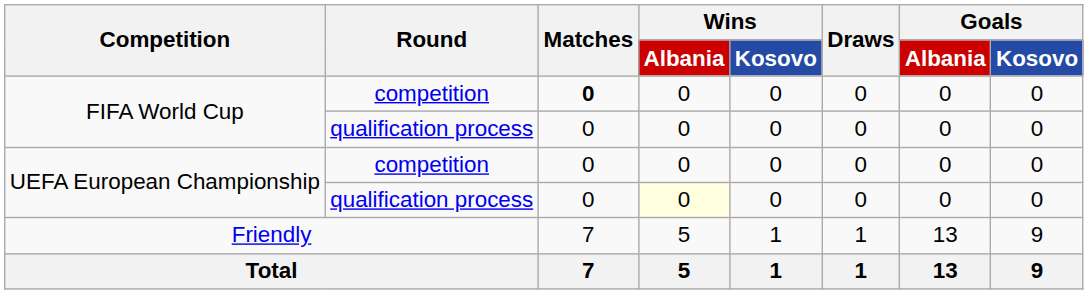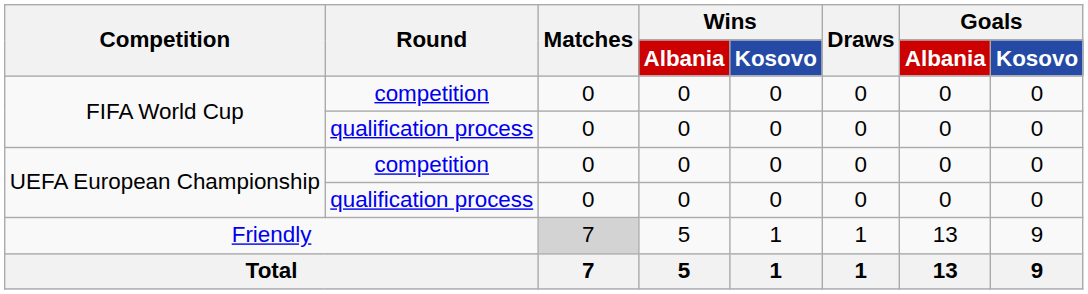(588, 93) bold -> (588, 93) normal
(684, 199) lightyellow background -> (684, 199) no background
(588, 235) no background -> (588, 235) lightgrey background
